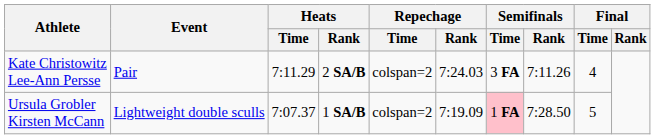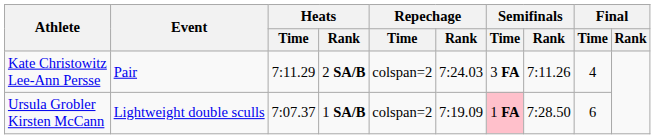(593, 113) 5 -> (593, 113) 6
